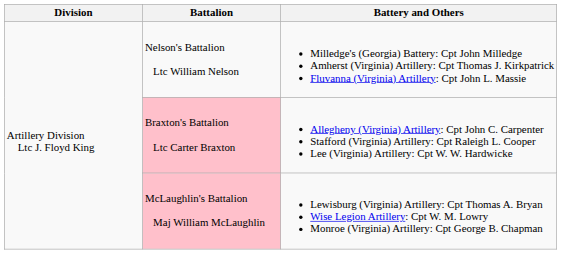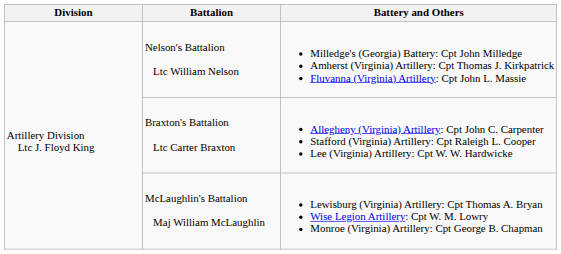(190, 135) pink background -> (190, 135) no background
(205, 211) pink background -> (205, 211) no background
